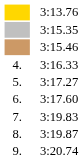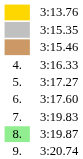(17, 134) no background -> (17, 134) lightgreen background
